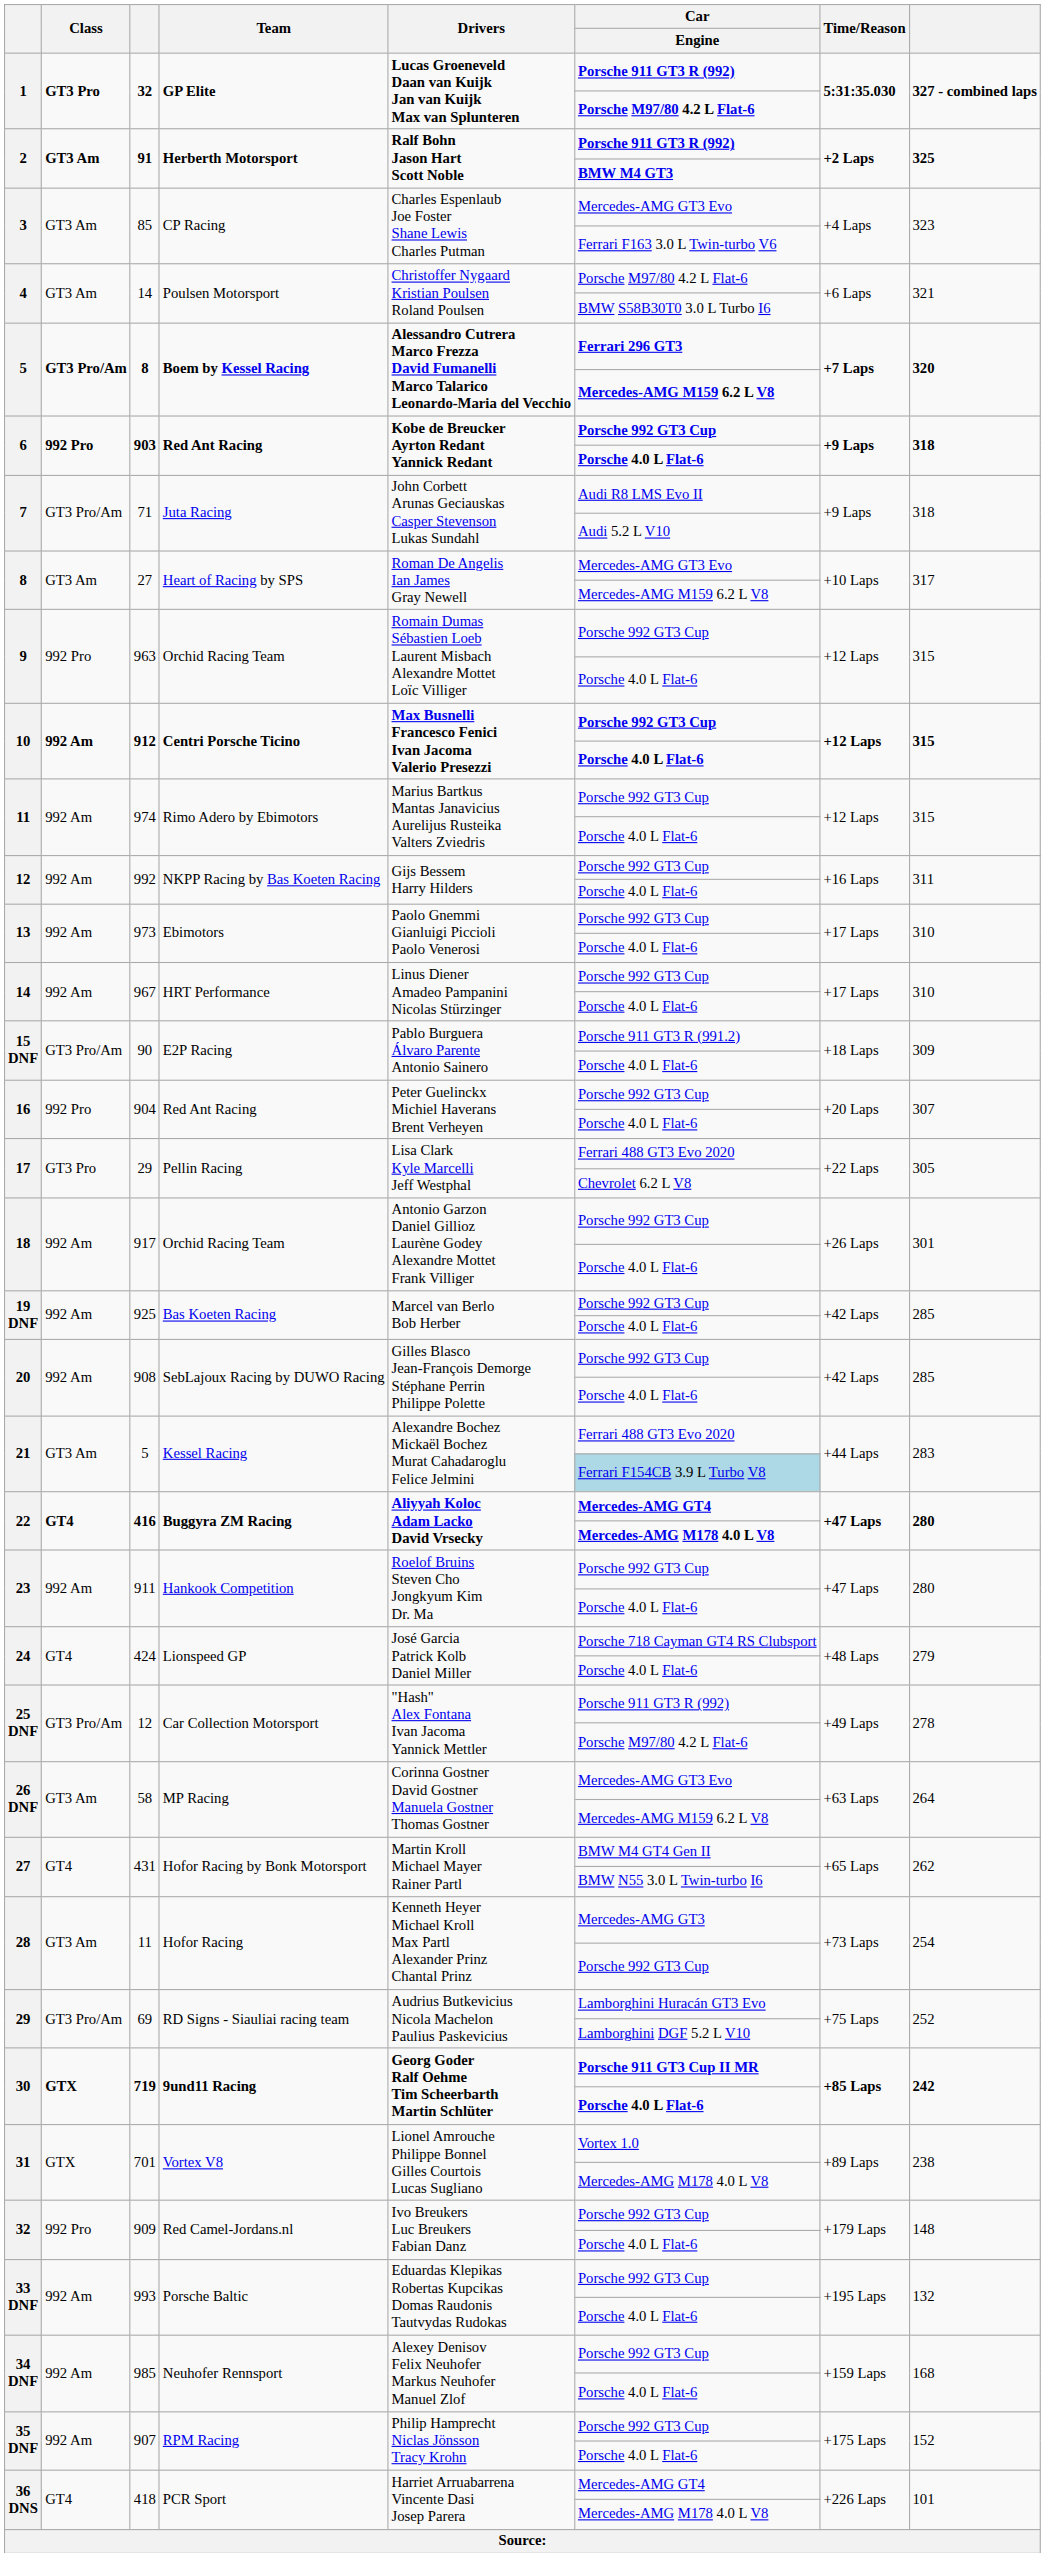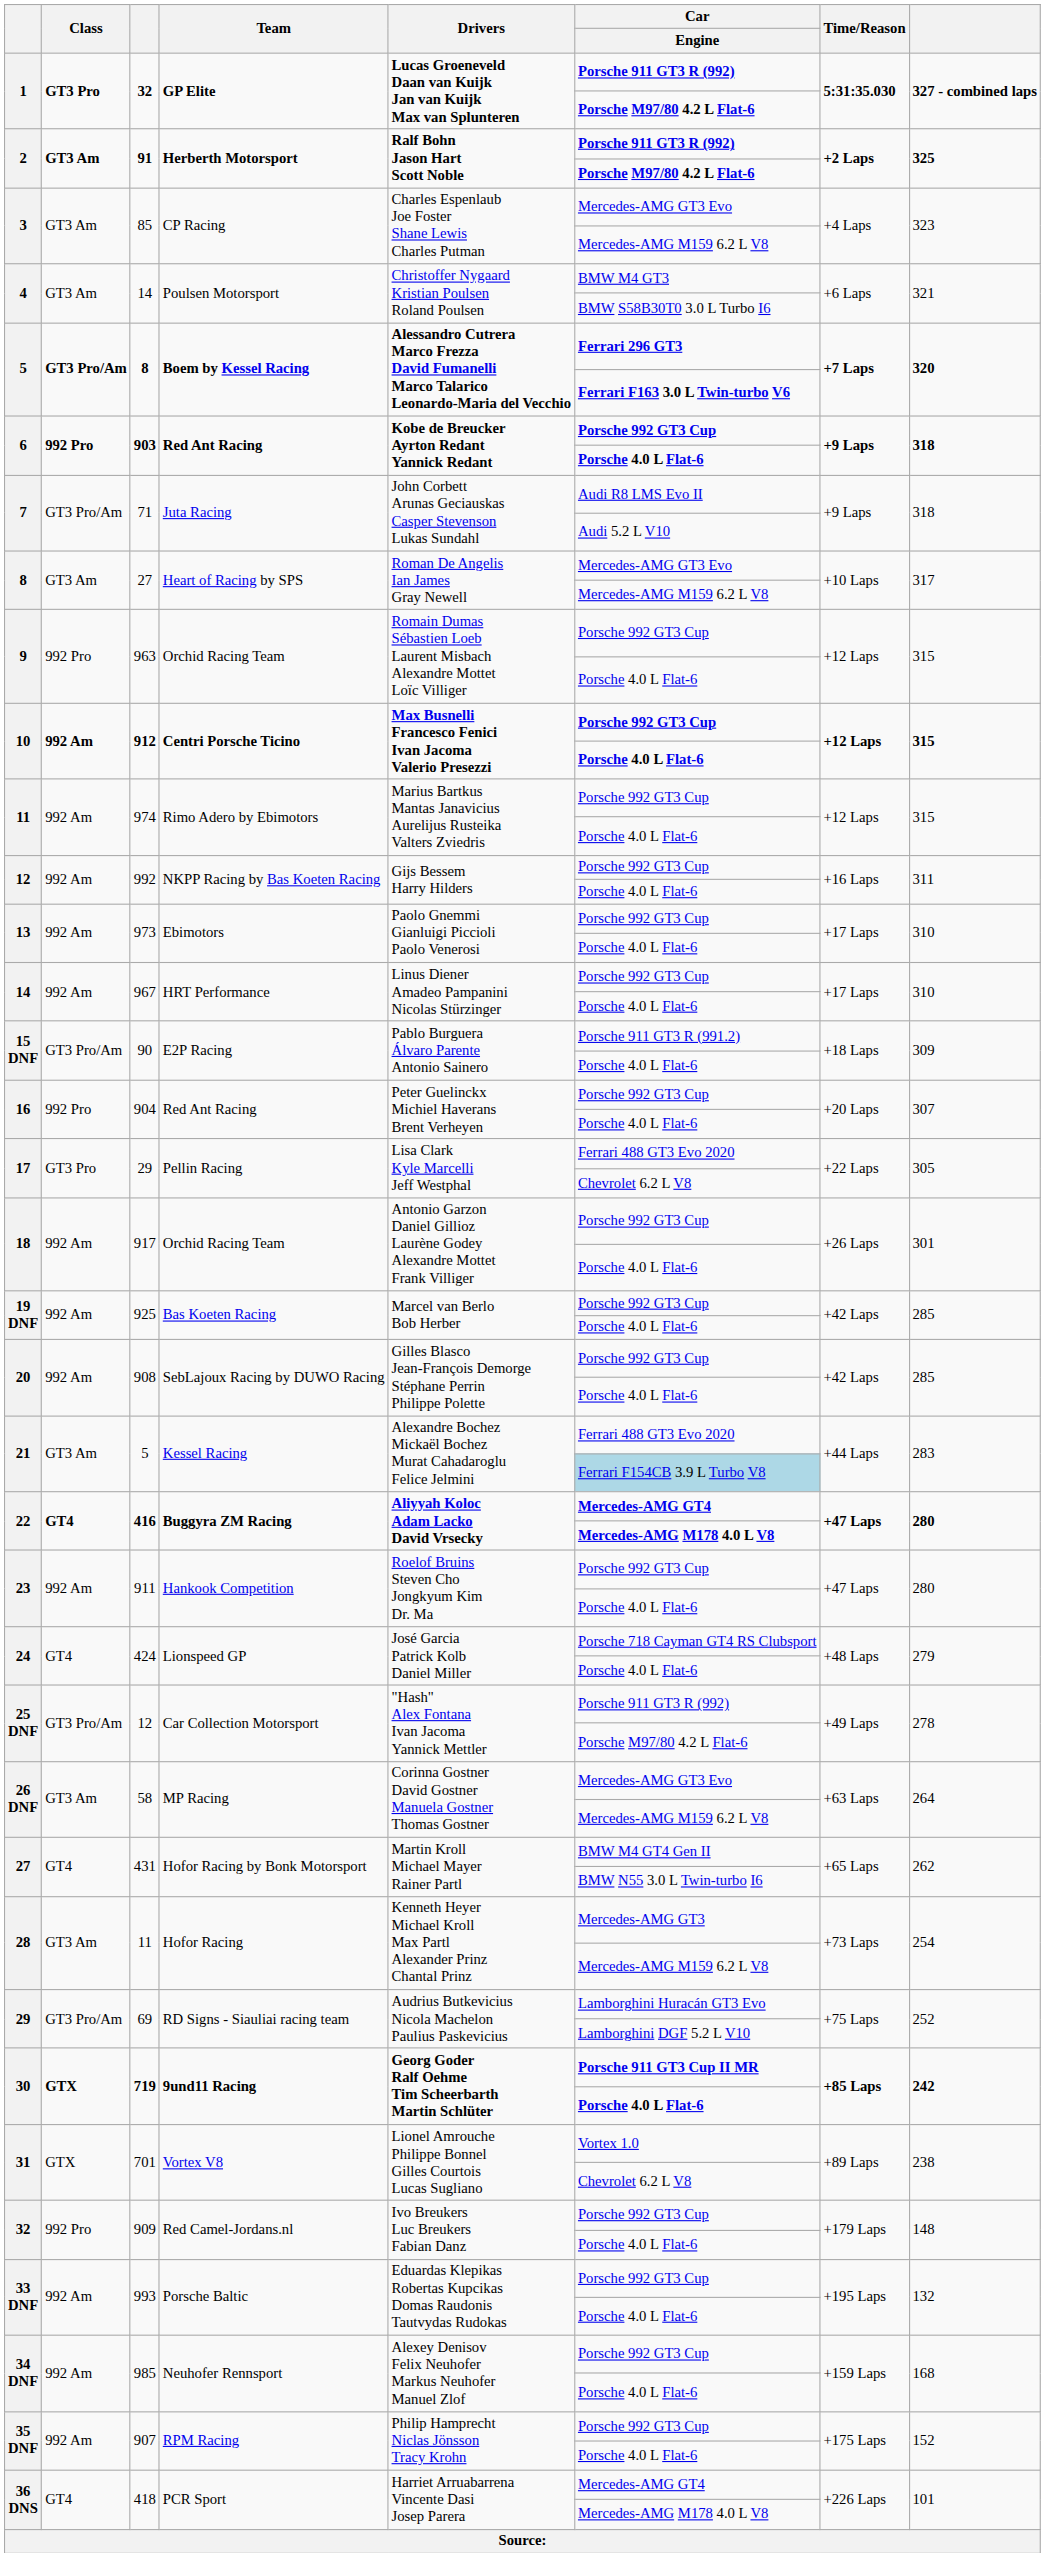(626, 172) BMW M4 GT3 -> (666, 172) Porsche M97/80 4.2 L Flat-6
(677, 244) Ferrari F163 3.0 L Twin-turbo V6 -> (673, 244) Mercedes-AMG M159 6.2 L V8
(663, 278) Porsche M97/80 4.2 L Flat-6 -> (623, 278) BMW M4 GT3
(676, 392) Mercedes-AMG M159 6.2 L V8 -> (684, 392) Ferrari F163 3.0 L Twin-turbo V6
(643, 1965) Porsche 992 GT3 Cup -> (673, 1965) Mercedes-AMG M159 6.2 L V8
(673, 2181) Mercedes-AMG M178 4.0 L V8 -> (635, 2181) Chevrolet 6.2 L V8
